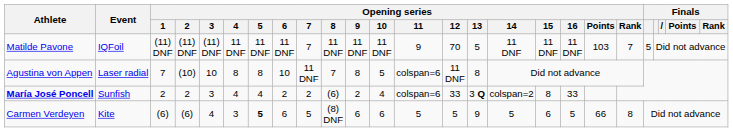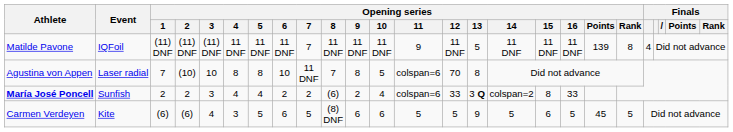(455, 47) 70 -> (455, 47) 11 DNF
(601, 47) 103 -> (601, 47) 139
(630, 47) 7 -> (630, 47) 8
(649, 47) 5 -> (649, 47) 4
(455, 73) 11 DNF -> (455, 73) 70
(260, 115) bold -> (260, 115) normal
(601, 115) 66 -> (601, 115) 45
(630, 115) 8 -> (630, 115) 5
